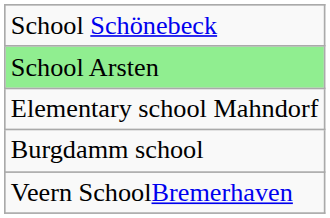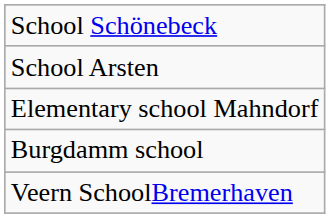(85, 66) lightgreen background -> (85, 66) no background
